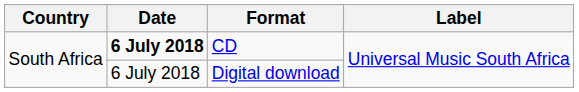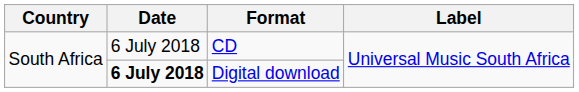(157, 45) bold -> (155, 45) normal
(155, 73) normal -> (157, 73) bold
